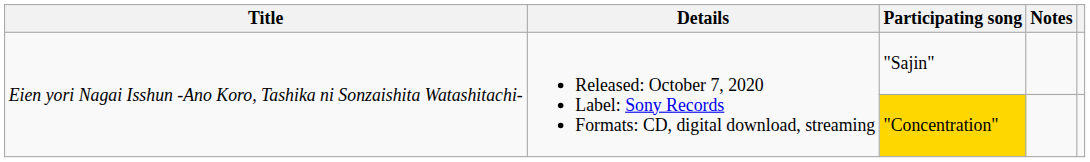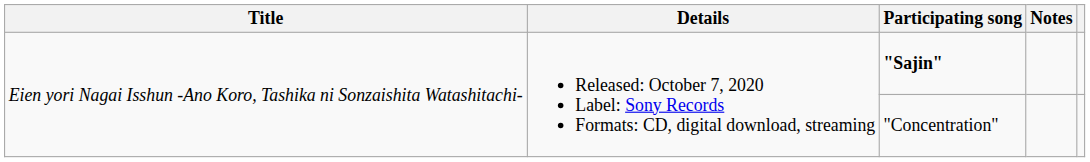(909, 63) normal -> (913, 63) bold
(941, 125) gold background -> (941, 125) no background
